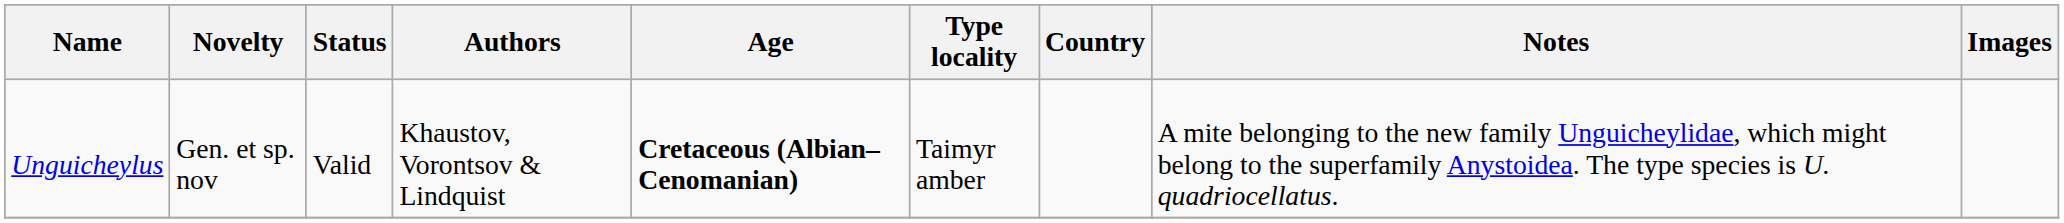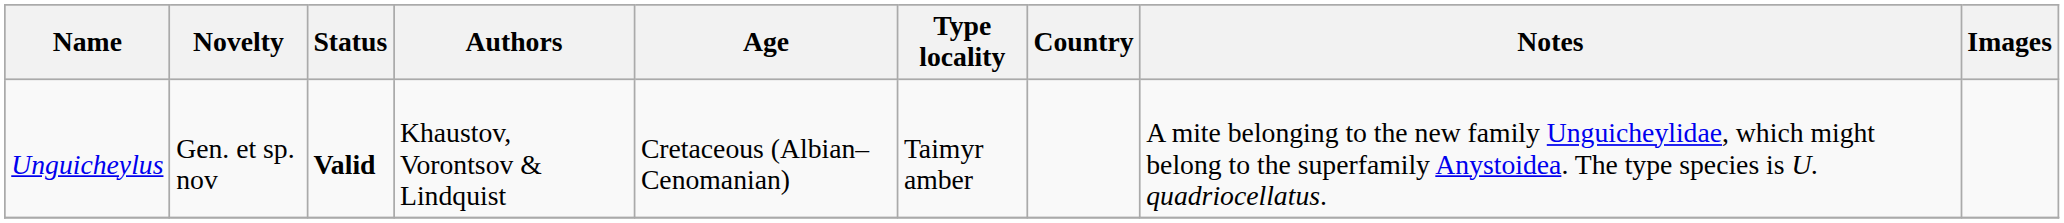(342, 163) normal -> (344, 163) bold
(759, 163) bold -> (755, 163) normal
